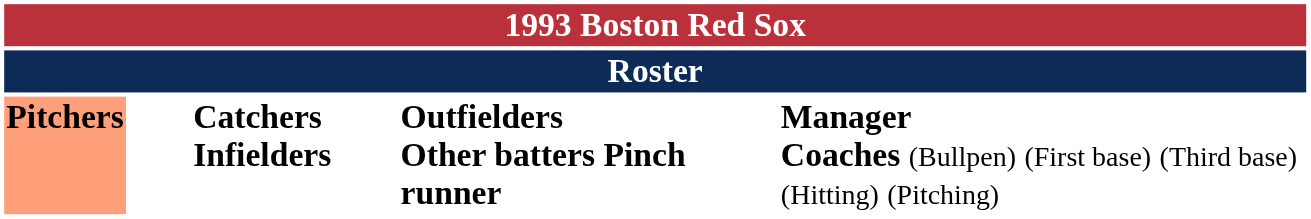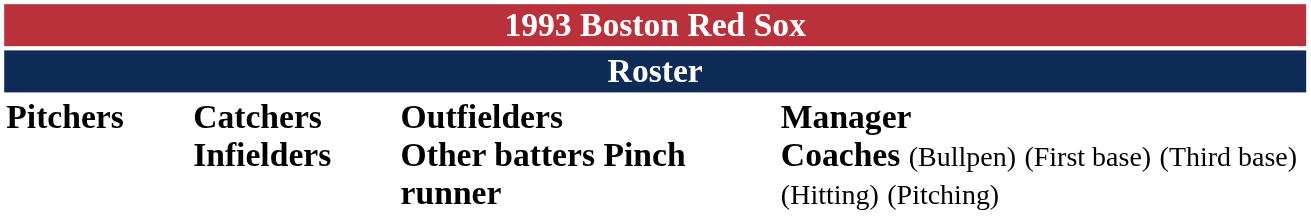(65, 117) lightsalmon background -> (65, 117) no background
